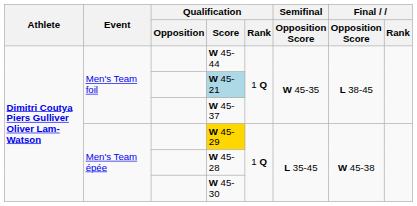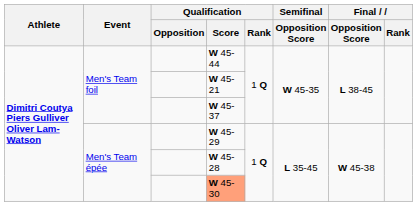(222, 85) lightblue background -> (222, 85) no background
(222, 137) gold background -> (222, 137) no background
(222, 189) no background -> (222, 189) lightsalmon background
